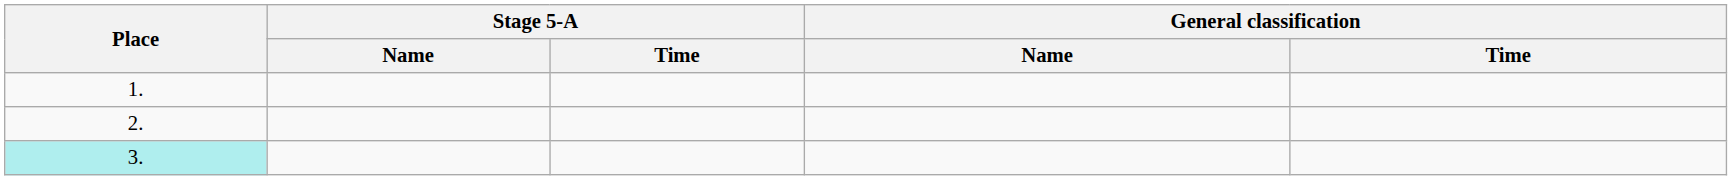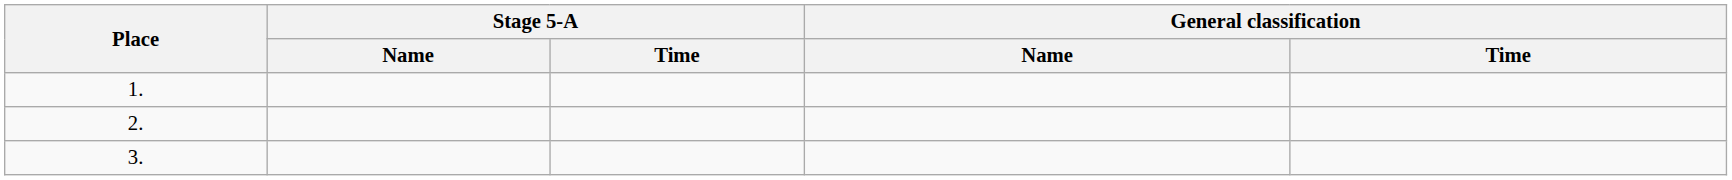(136, 158) paleturquoise background -> (136, 158) no background
